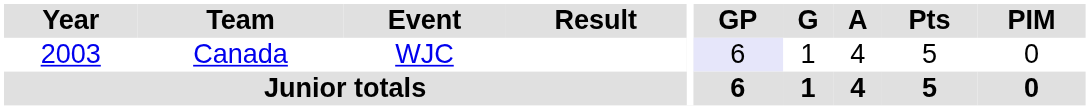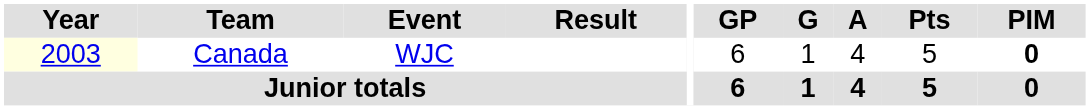(71, 54) no background -> (71, 54) lightyellow background
(738, 54) lavender background -> (738, 54) no background
(1031, 54) normal -> (1031, 54) bold
